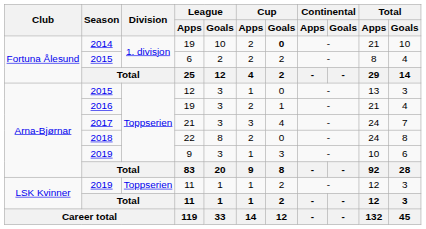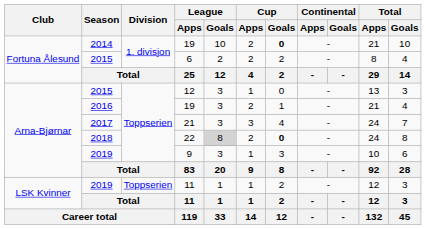(220, 138) no background -> (220, 138) lightgrey background
(282, 138) normal -> (282, 138) bold
